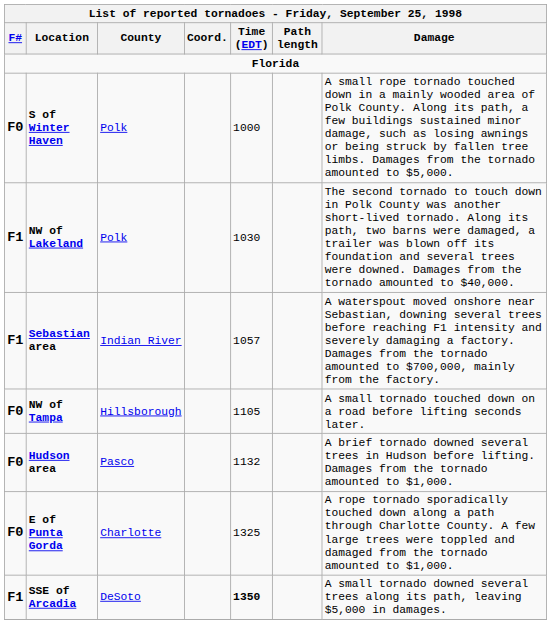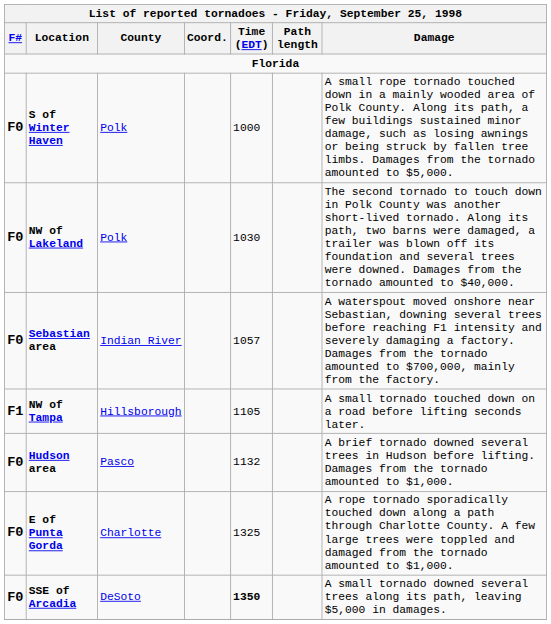(15, 237) F1 -> (15, 237) F0
(15, 341) F1 -> (15, 341) F0
(15, 411) F0 -> (15, 411) F1
(15, 597) F1 -> (15, 597) F0
